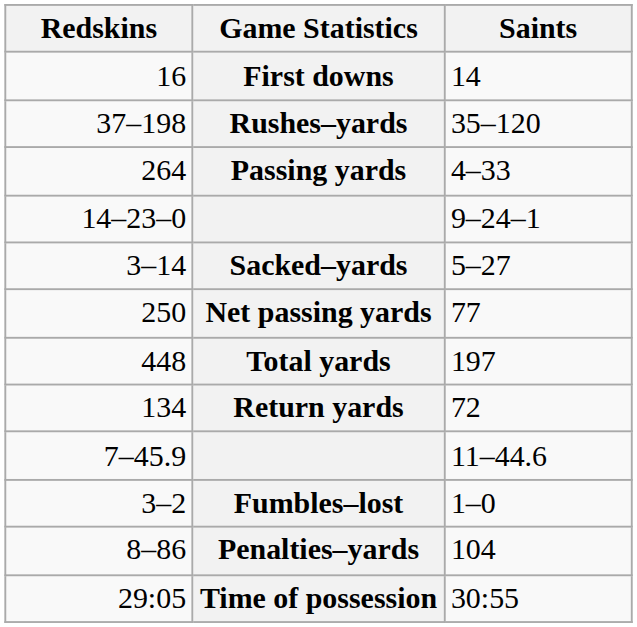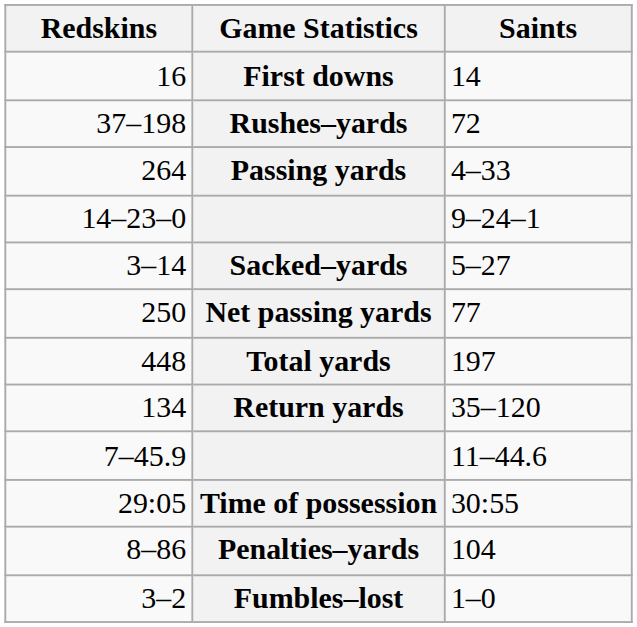(496, 123) 35–120 -> (466, 123) 72
(466, 407) 72 -> (496, 407) 35–120
rows swapped: (164, 502) <-> (152, 597)
